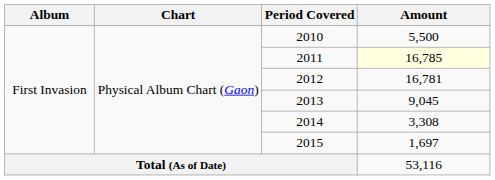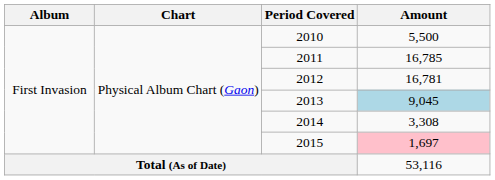(424, 57) lightyellow background -> (424, 57) no background
(424, 100) no background -> (424, 100) lightblue background
(424, 143) no background -> (424, 143) pink background
